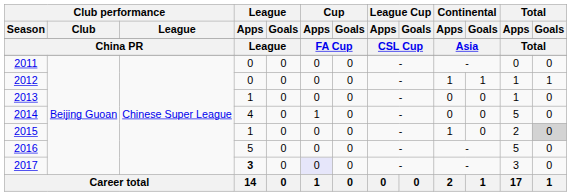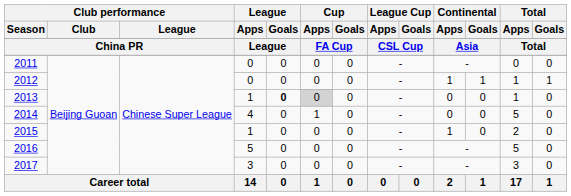(283, 98) normal -> (283, 98) bold
(317, 98) no background -> (317, 98) lightgrey background
(549, 132) lightgrey background -> (549, 132) no background
(250, 166) bold -> (250, 166) normal
(317, 166) lavender background -> (317, 166) no background
